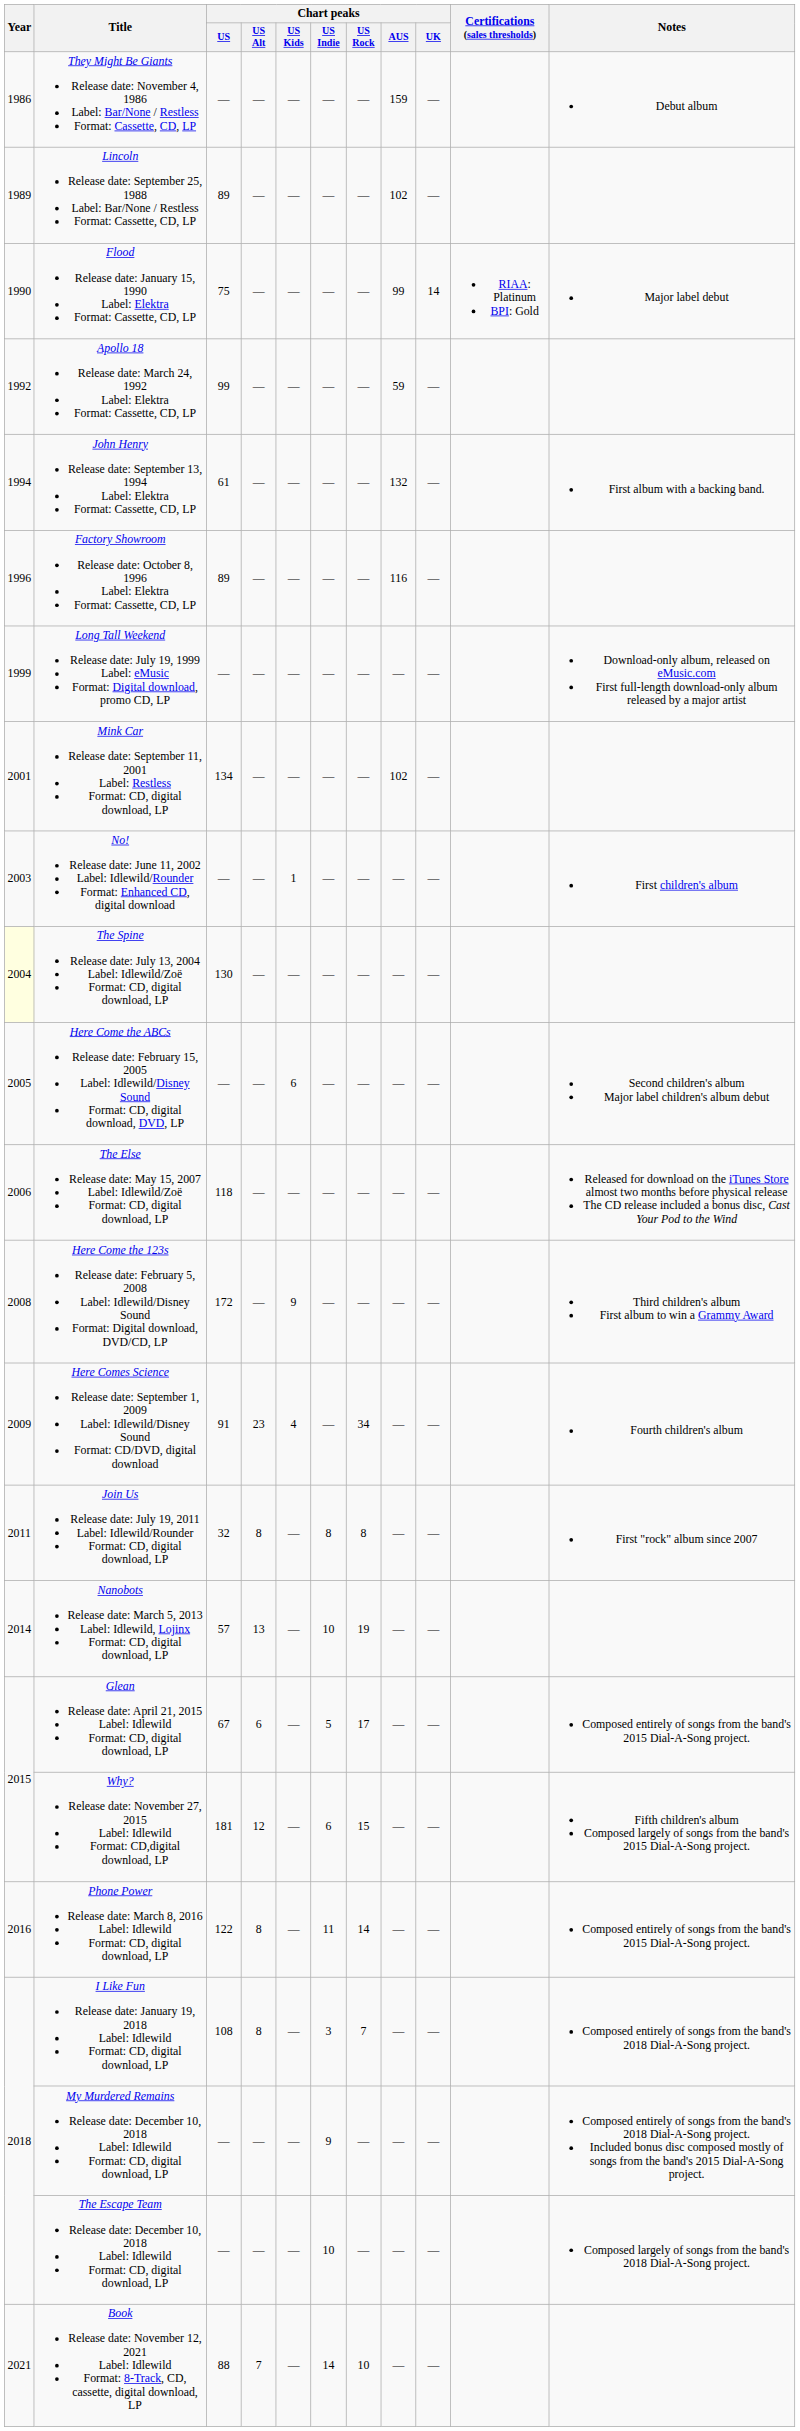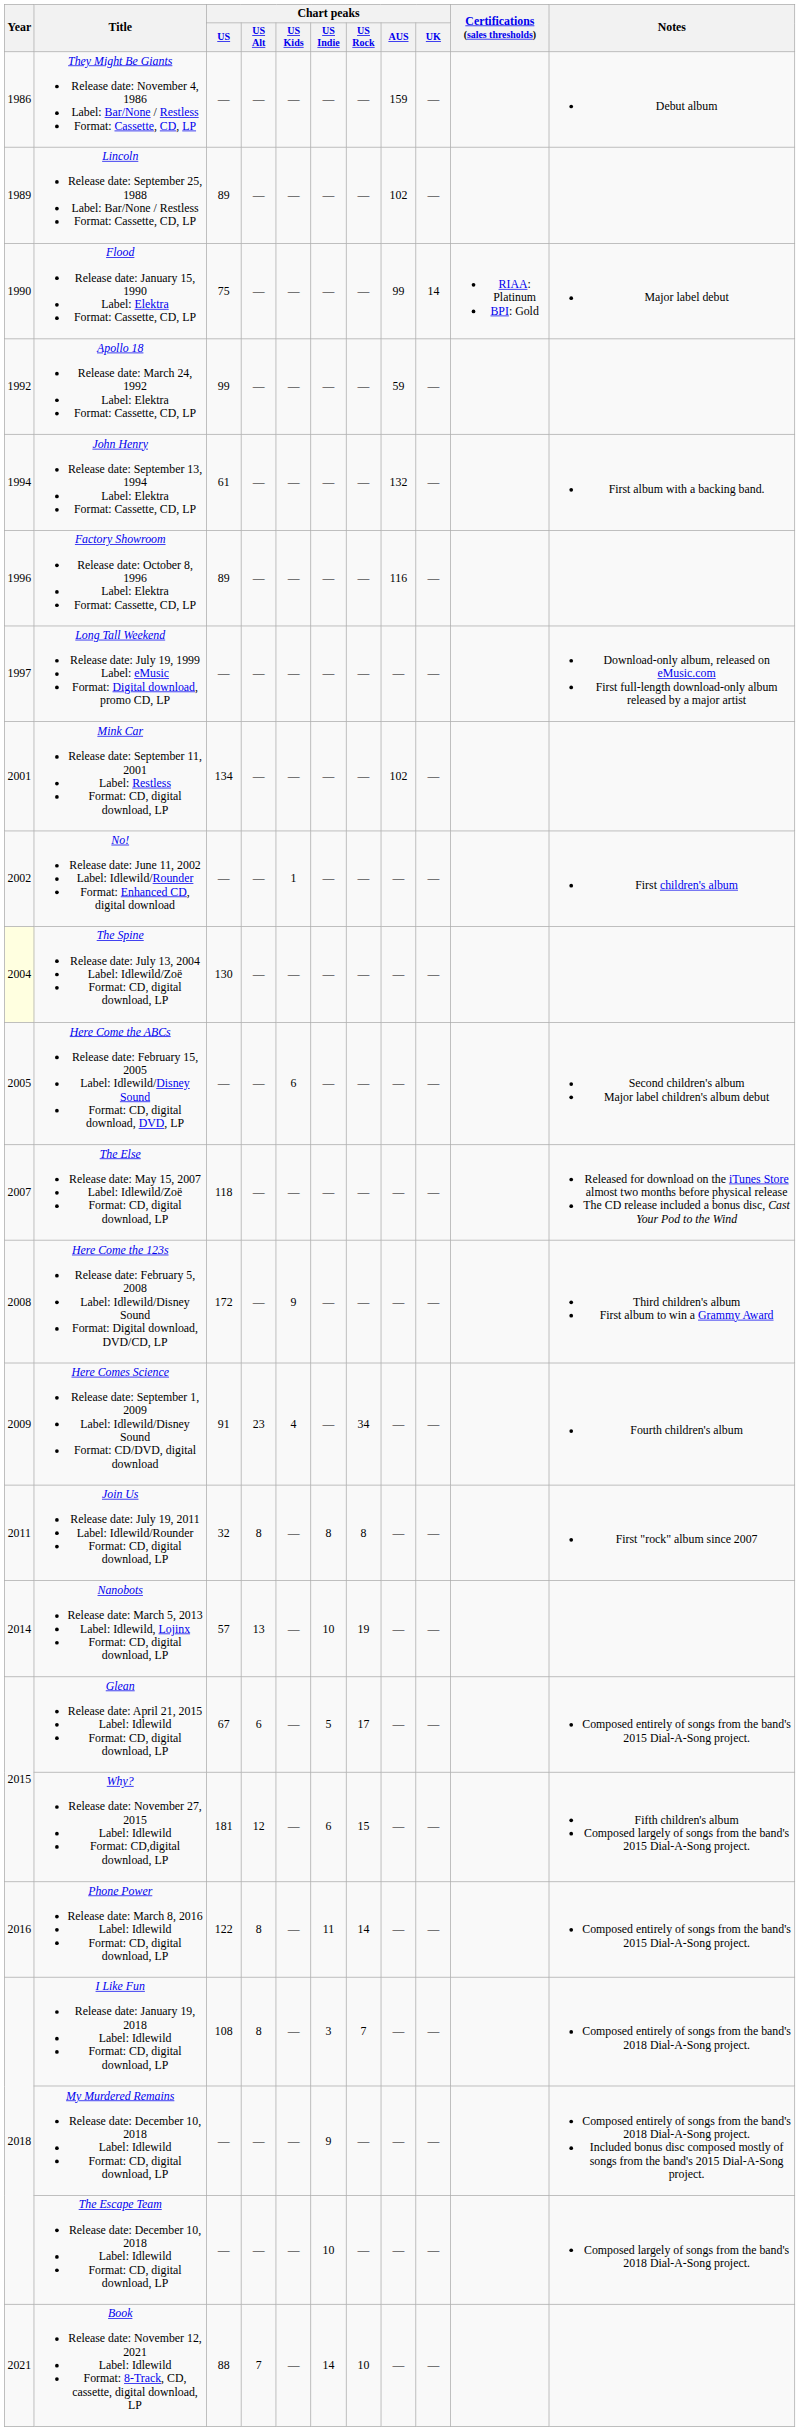(19, 674) 1999 -> (19, 674) 1997
(19, 878) 2003 -> (19, 878) 2002
(19, 1192) 2006 -> (19, 1192) 2007
